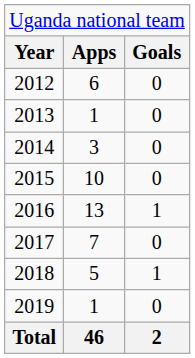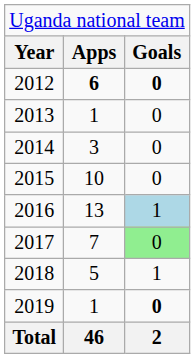(94, 83) normal -> (94, 83) bold
(157, 83) normal -> (157, 83) bold
(157, 210) no background -> (157, 210) lightblue background
(157, 242) no background -> (157, 242) lightgreen background
(157, 305) normal -> (157, 305) bold
